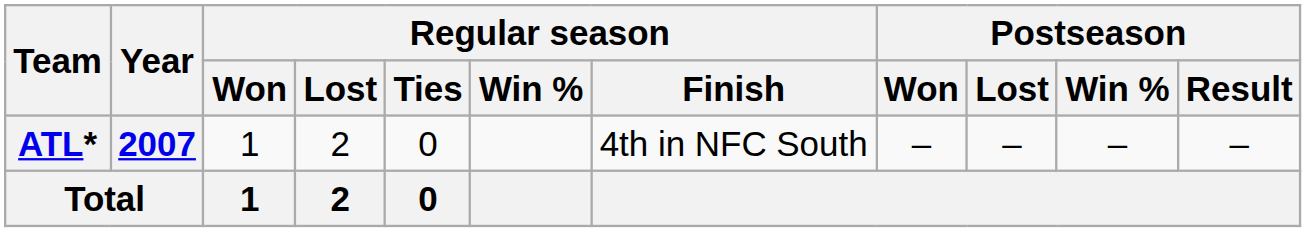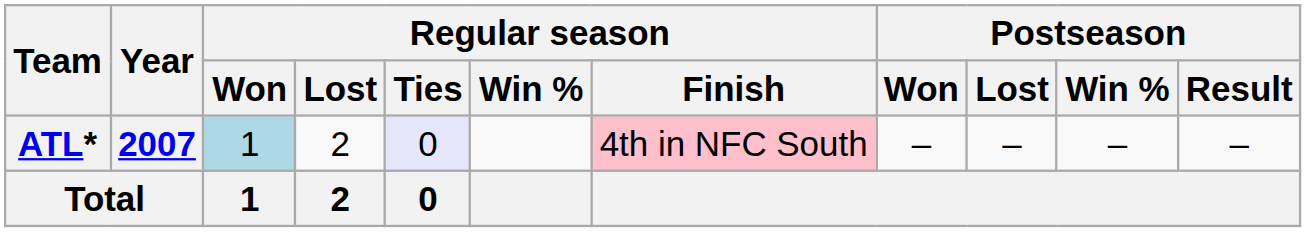(250, 144) no background -> (250, 144) lightblue background
(428, 144) no background -> (428, 144) lavender background
(734, 144) no background -> (734, 144) pink background
